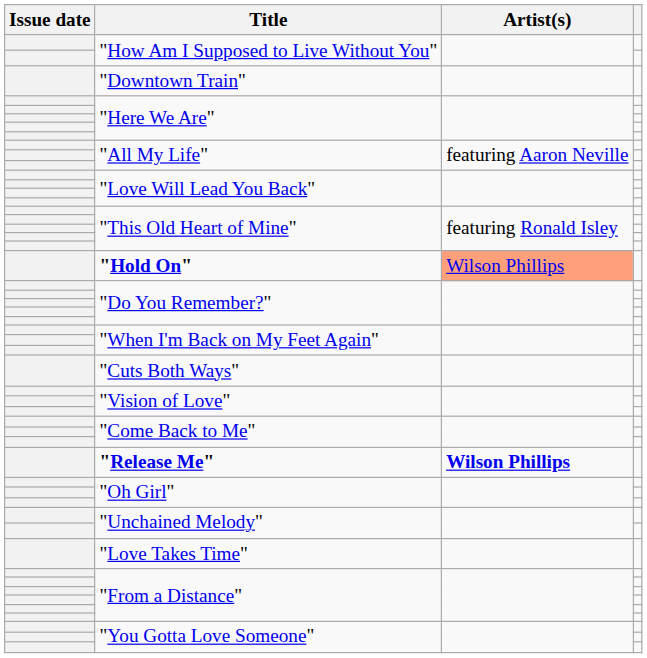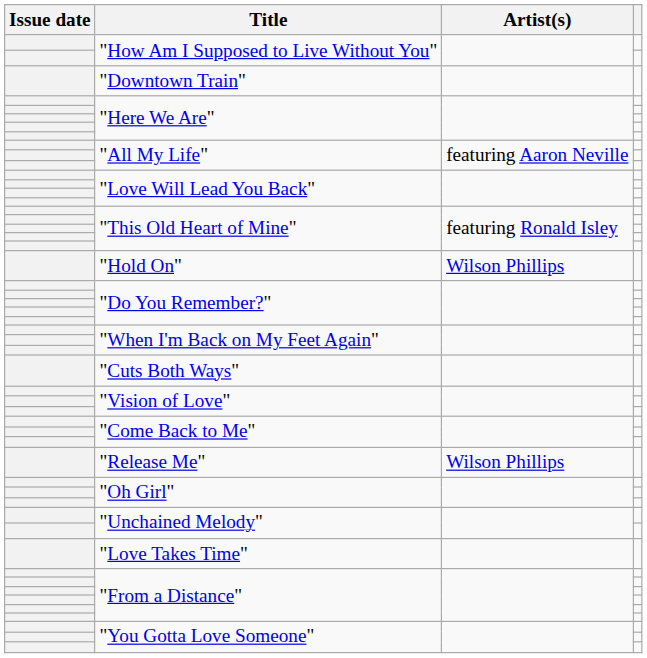(146, 265) bold -> (141, 265) normal
(505, 265) lightsalmon background -> (505, 265) no background
(157, 461) bold -> (152, 461) normal
(508, 461) bold -> (505, 461) normal
